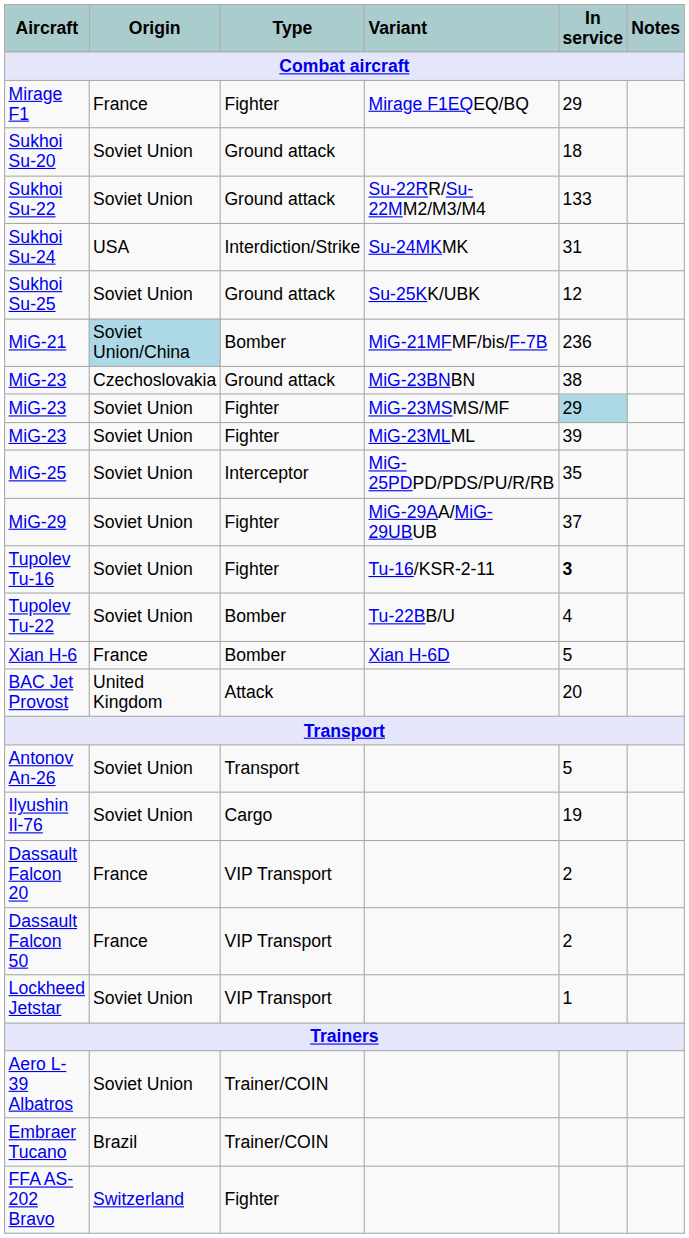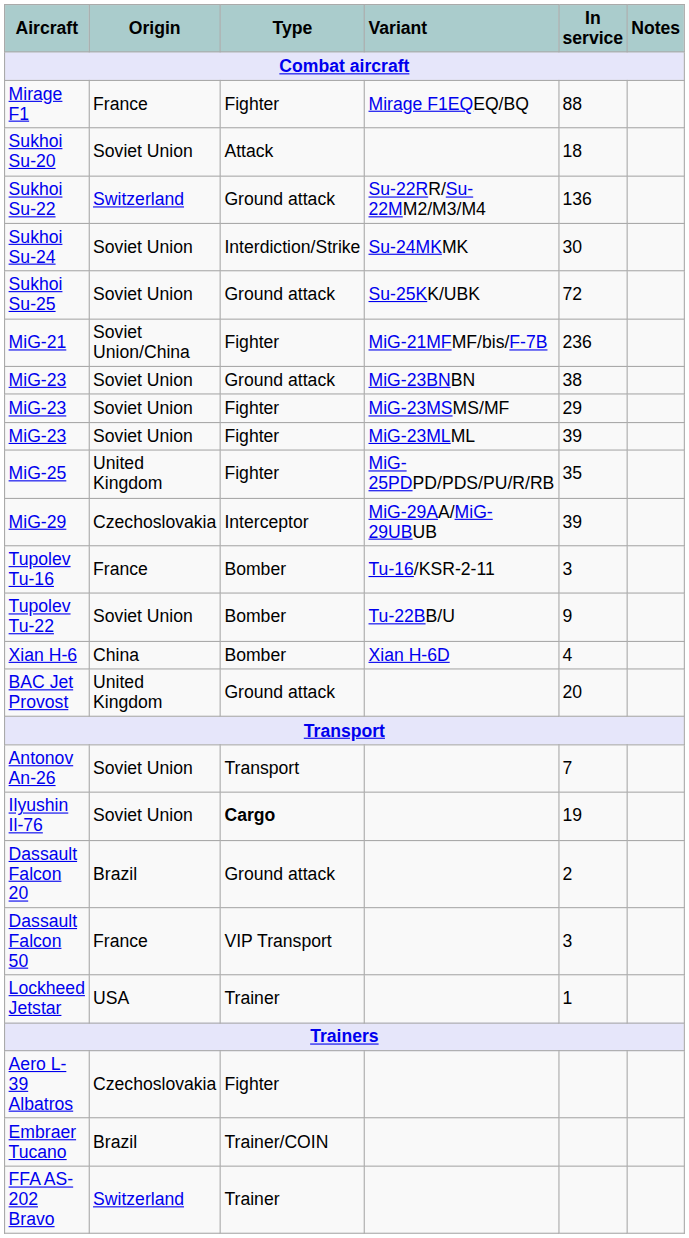(572, 103) 29 -> (572, 103) 88
(280, 151) Ground attack -> (249, 151) Attack
(143, 199) Soviet Union -> (139, 199) Switzerland
(577, 199) 133 -> (577, 199) 136
(111, 247) USA -> (143, 247) Soviet Union
(572, 247) 31 -> (572, 247) 30
(572, 294) 12 -> (572, 294) 72
(141, 342) lightblue background -> (141, 342) no background
(255, 342) Bomber -> (252, 342) Fighter
(155, 380) Czechoslovakia -> (143, 380) Soviet Union
(572, 408) lightblue background -> (572, 408) no background
(143, 473) Soviet Union -> (128, 473) United Kingdom
(266, 473) Interceptor -> (252, 473) Fighter
(143, 521) Soviet Union -> (155, 521) Czechoslovakia
(252, 521) Fighter -> (266, 521) Interceptor
(572, 521) 37 -> (572, 521) 39
(143, 569) Soviet Union -> (120, 569) France
(252, 569) Fighter -> (255, 569) Bomber
(567, 569) bold -> (567, 569) normal
(567, 617) 4 -> (567, 617) 9
(120, 654) France -> (116, 654) China
(567, 654) 5 -> (567, 654) 4
(249, 692) Attack -> (280, 692) Ground attack
(567, 768) 5 -> (567, 768) 7
(248, 816) normal -> (250, 816) bold
(120, 873) France -> (115, 873) Brazil
(278, 873) VIP Transport -> (280, 873) Ground attack
(567, 941) 2 -> (567, 941) 3
(143, 998) Soviet Union -> (111, 998) USA
(278, 998) VIP Transport -> (252, 998) Trainer
(143, 1084) Soviet Union -> (155, 1084) Czechoslovakia
(276, 1084) Trainer/COIN -> (252, 1084) Fighter
(252, 1199) Fighter -> (252, 1199) Trainer
